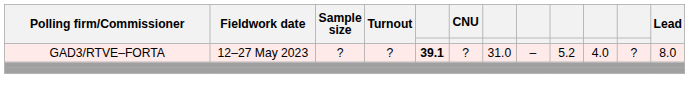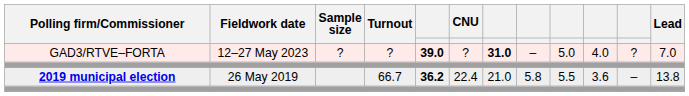(432, 53) 39.1 -> (432, 53) 39.0
(499, 53) normal -> (499, 53) bold
(567, 53) 5.2 -> (567, 53) 5.0
(668, 53) 8.0 -> (668, 53) 7.0
+ row: (107, 77)
